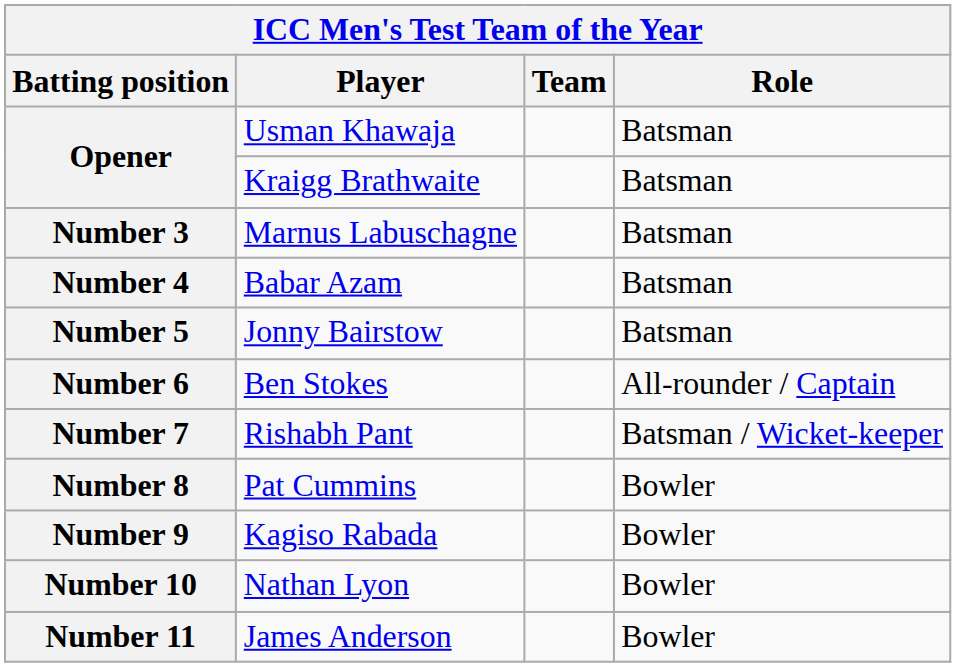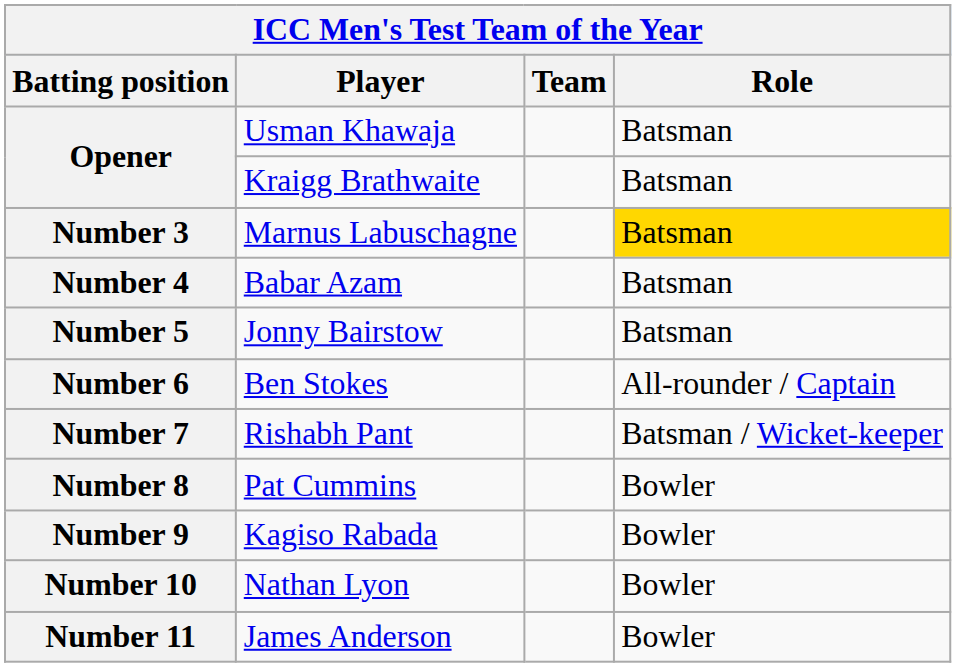(677, 231) no background -> (677, 231) gold background
